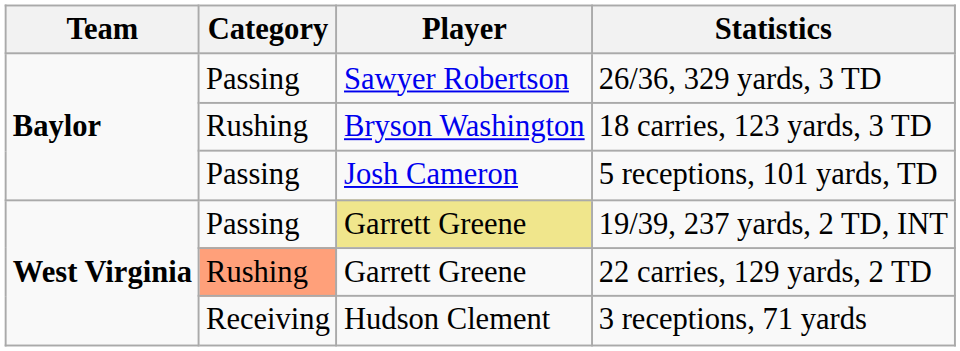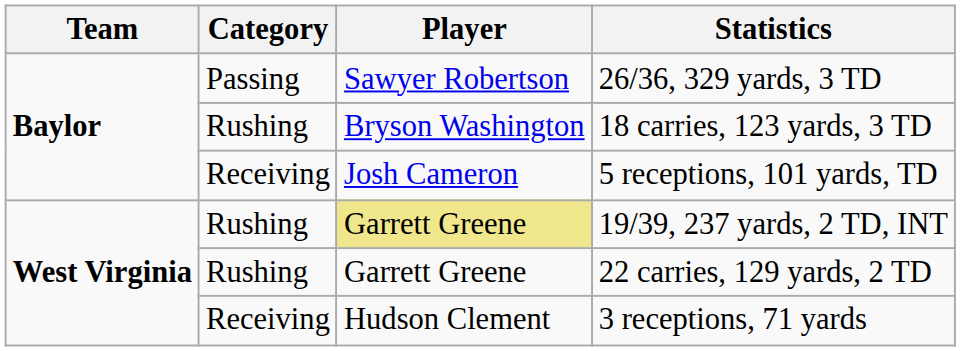(253, 174) Passing -> (268, 174) Receiving
(253, 223) Passing -> (257, 223) Rushing
(257, 271) lightsalmon background -> (257, 271) no background
